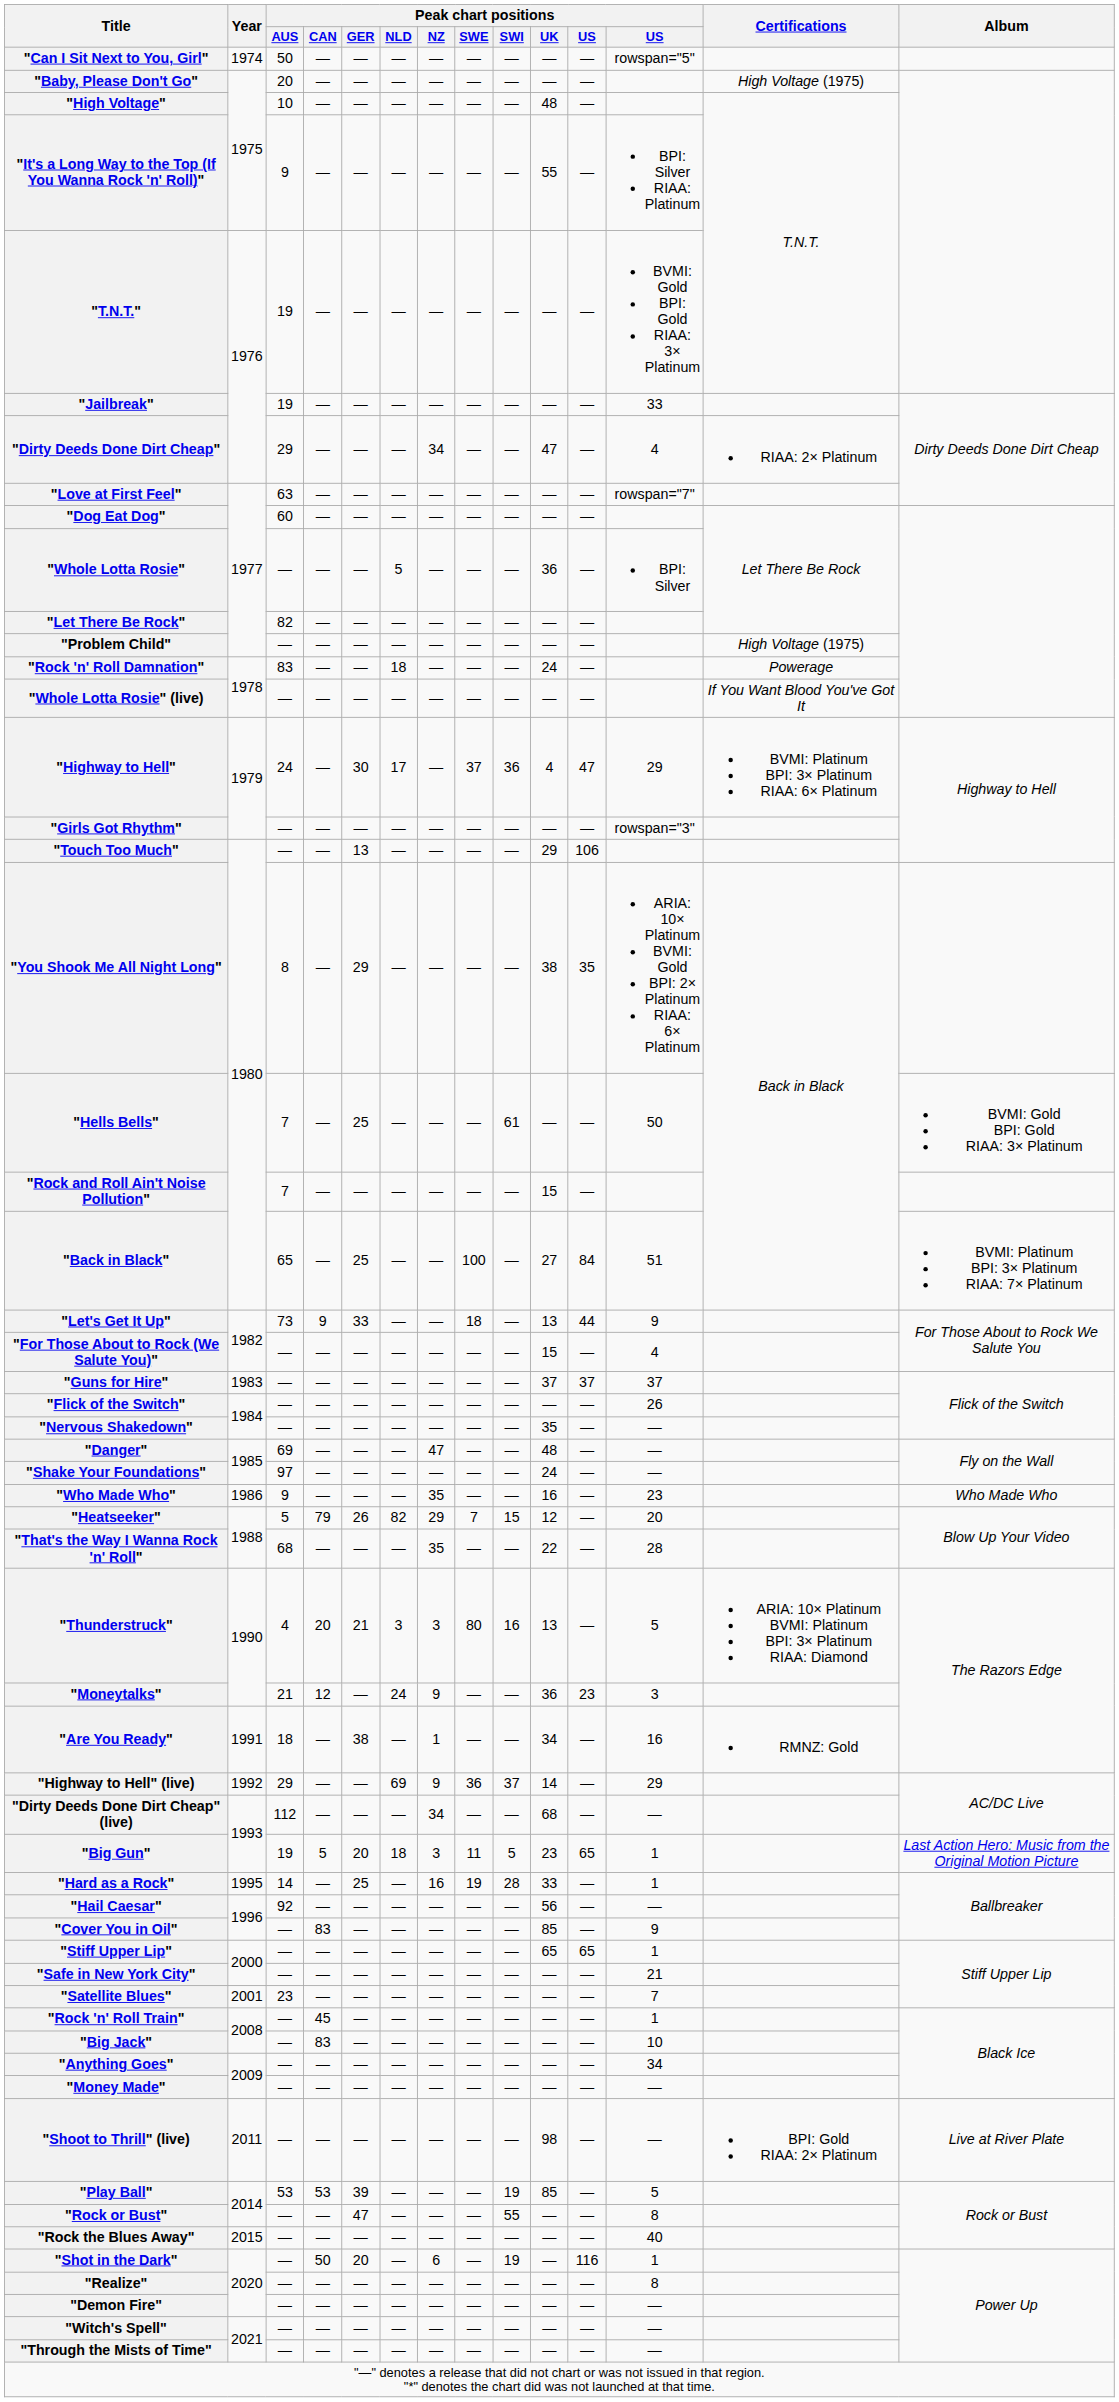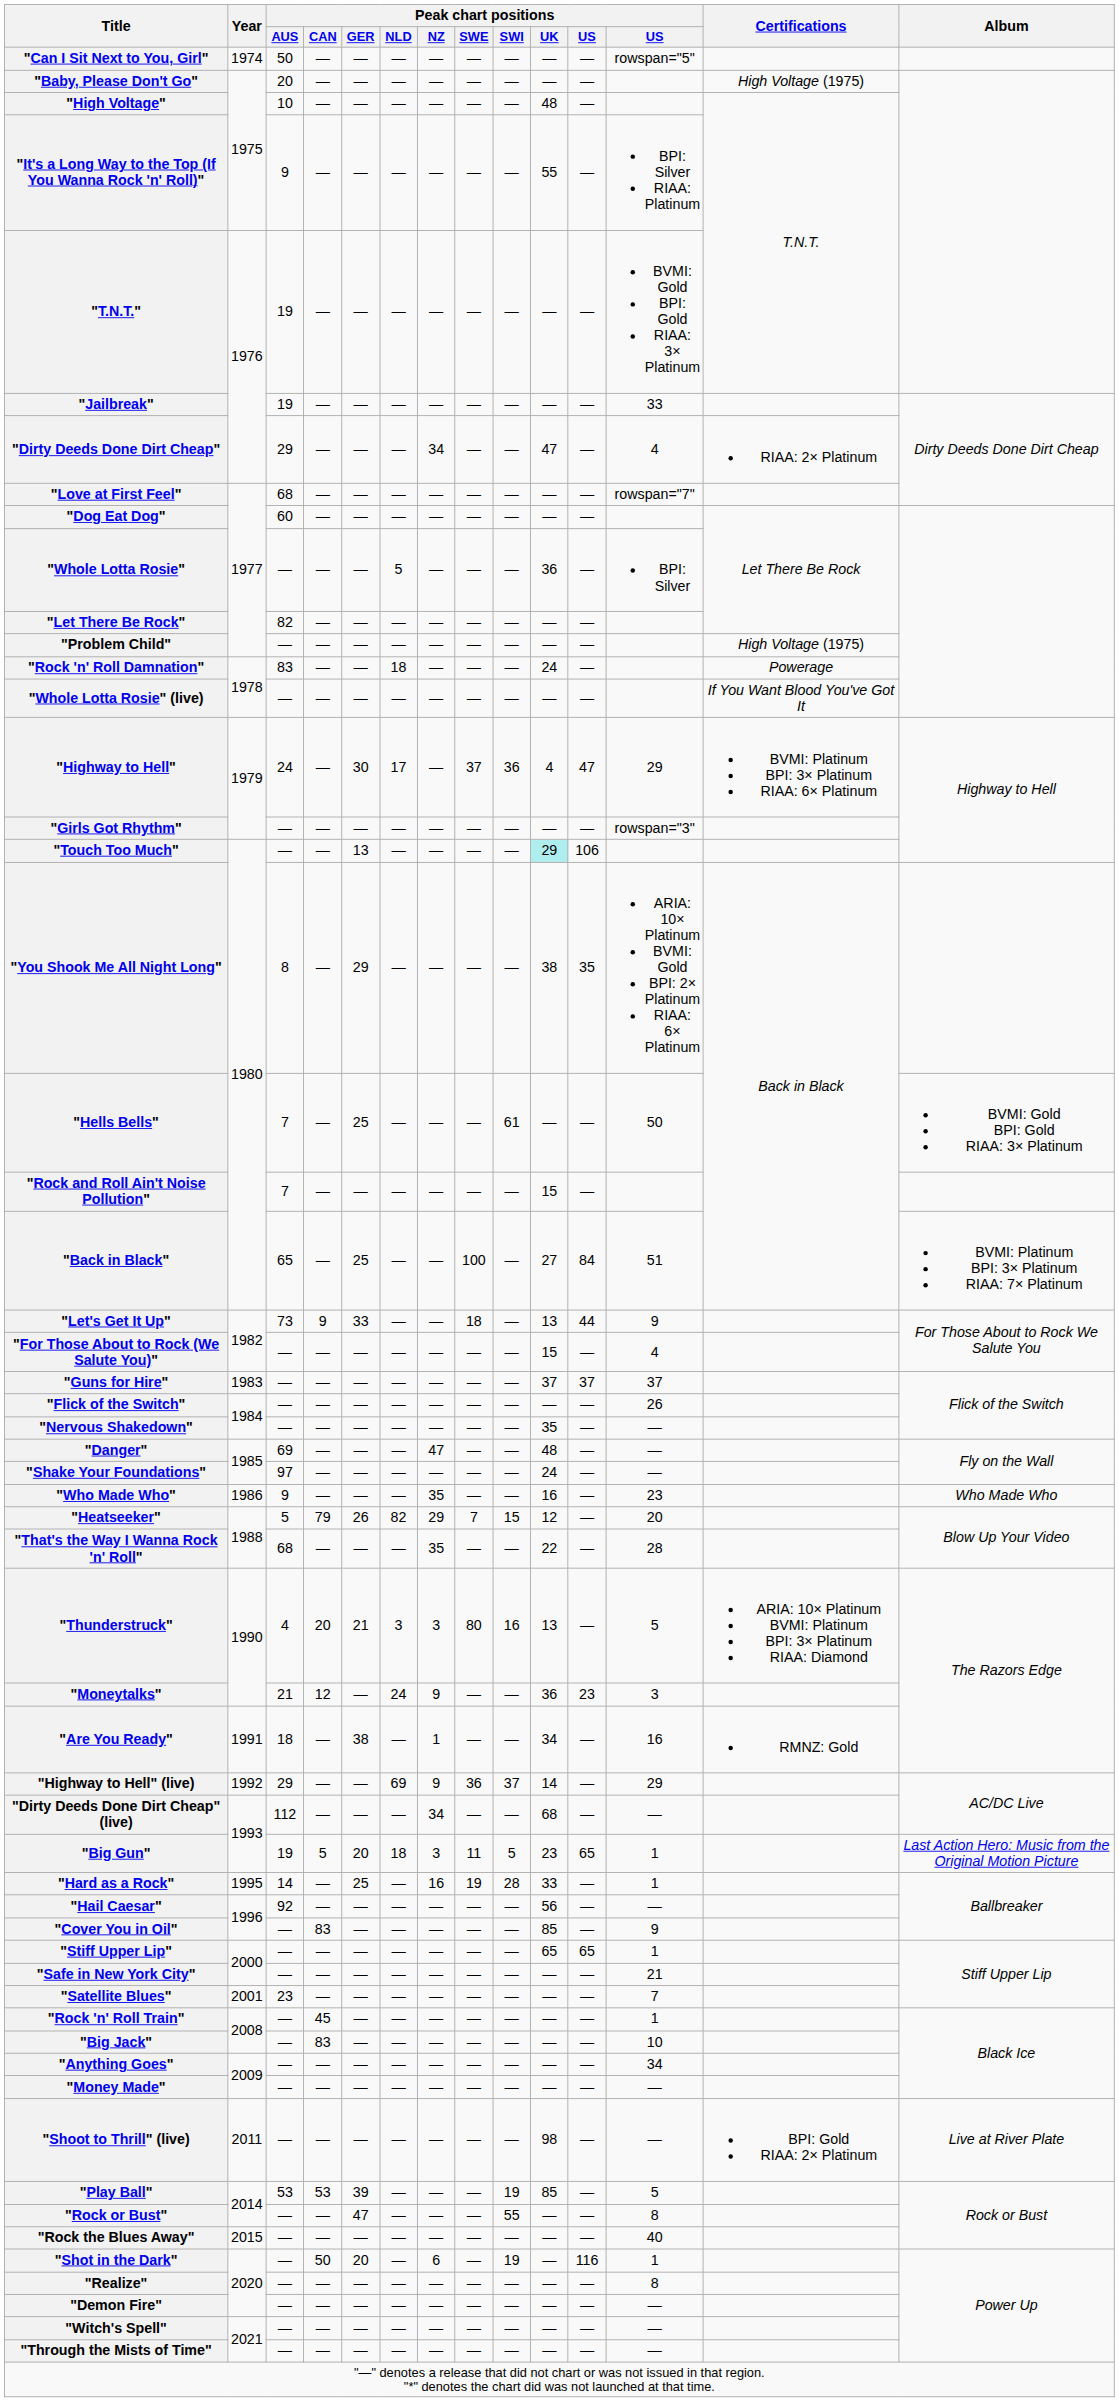(285, 494) 63 -> (285, 494) 68
(549, 850) no background -> (549, 850) paleturquoise background
